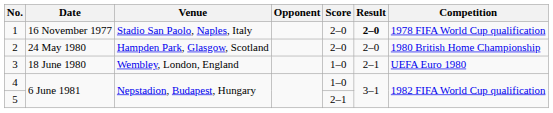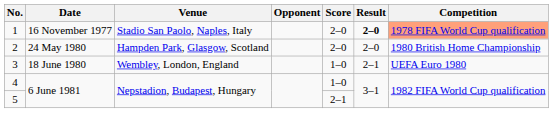(468, 30) no background -> (468, 30) lightsalmon background
